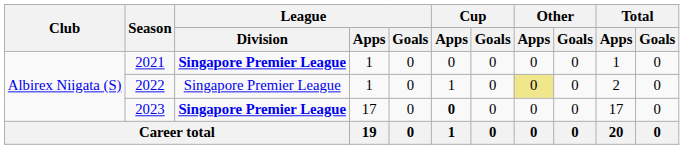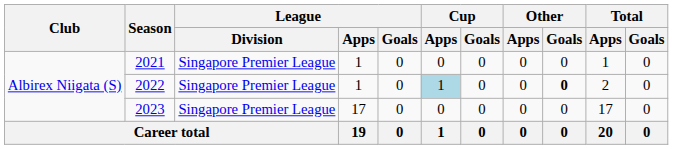(262, 62) bold -> (257, 62) normal
(451, 86) no background -> (441, 86) lightblue background
(534, 86) khaki background -> (523, 86) no background
(575, 86) normal -> (564, 86) bold
(262, 109) bold -> (257, 109) normal
(451, 109) bold -> (441, 109) normal
